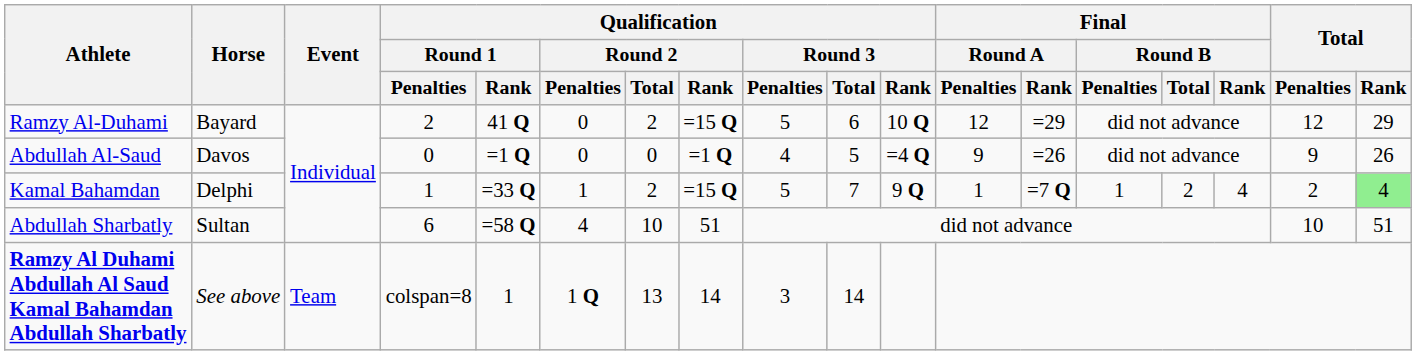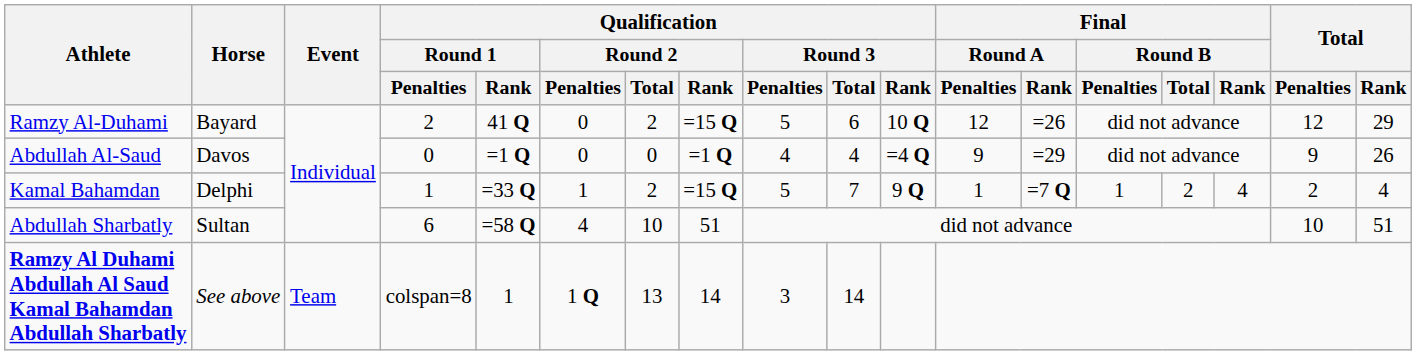(1049, 121) =29 -> (1049, 121) =26
(854, 156) 5 -> (854, 156) 4
(1049, 156) =26 -> (1049, 156) =29
(1383, 190) lightgreen background -> (1383, 190) no background
